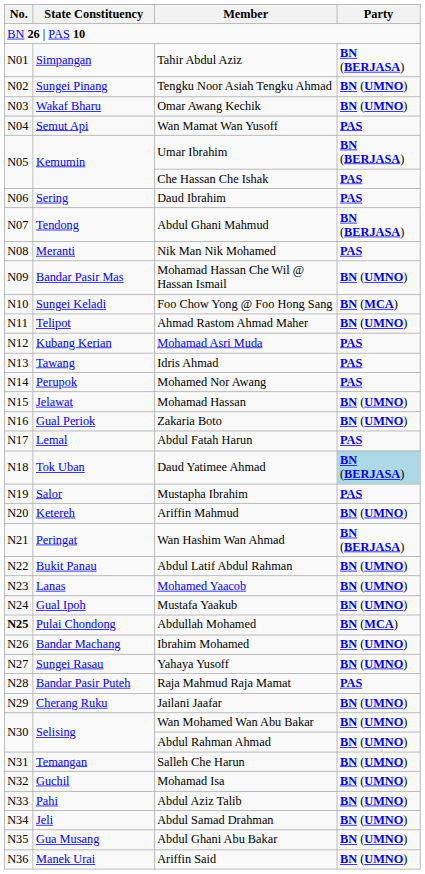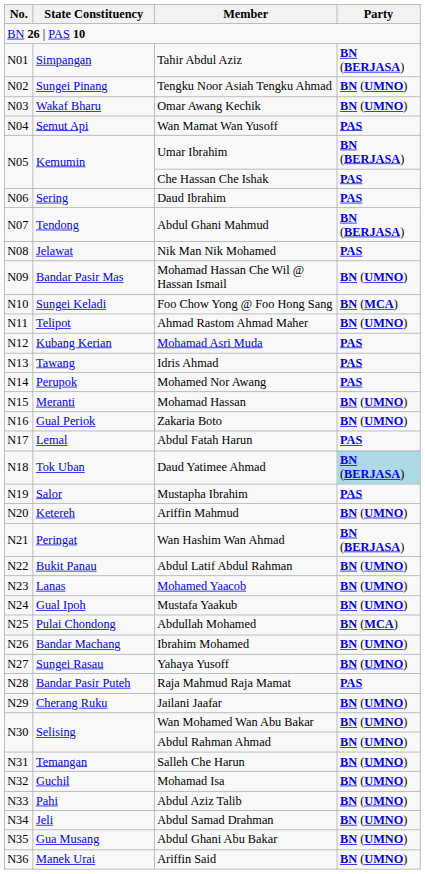(56, 251) Meranti -> (54, 251) Jelawat
(54, 401) Jelawat -> (56, 401) Meranti
(18, 624) bold -> (18, 624) normal
